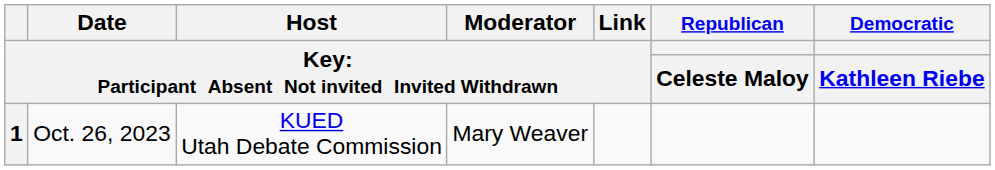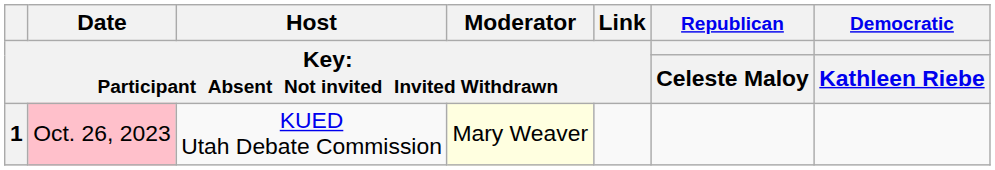(102, 133) no background -> (102, 133) pink background
(520, 133) no background -> (520, 133) lightyellow background
